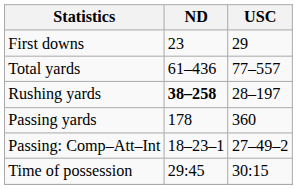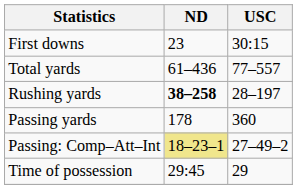(240, 43) 29 -> (250, 43) 30:15
(196, 145) no background -> (196, 145) khaki background
(250, 171) 30:15 -> (240, 171) 29
